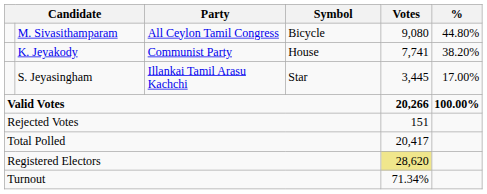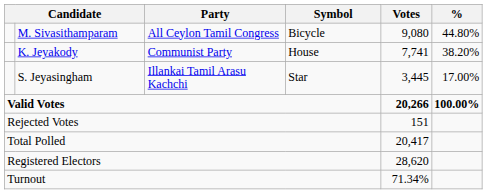(412, 160) khaki background -> (412, 160) no background
